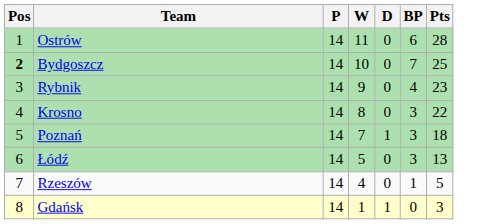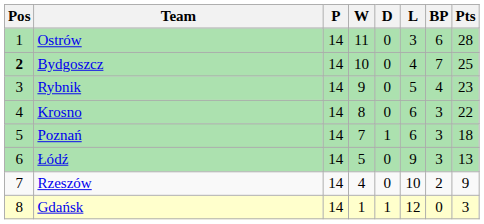+ column: (413, 16)
(413, 183) 1 -> (439, 183) 2
(440, 183) 5 -> (465, 183) 9
